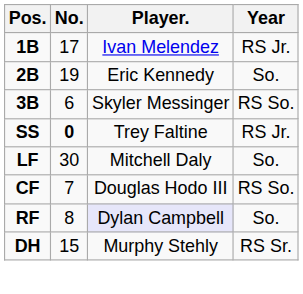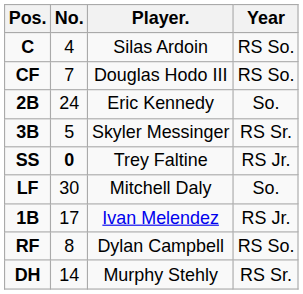+ row: (28, 47)
rows swapped: (28, 47) <-> (28, 189)
(69, 75) 19 -> (69, 103) 24
(69, 103) 6 -> (69, 132) 5
(266, 103) RS So. -> (266, 132) RS Sr.
(161, 217) lavender background -> (161, 246) no background
(266, 217) So. -> (266, 246) RS So.
(69, 246) 15 -> (69, 274) 14
